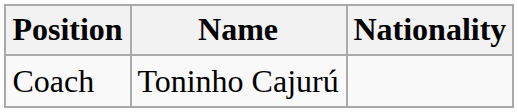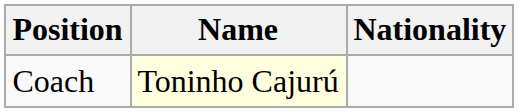(238, 80) no background -> (238, 80) lightyellow background
